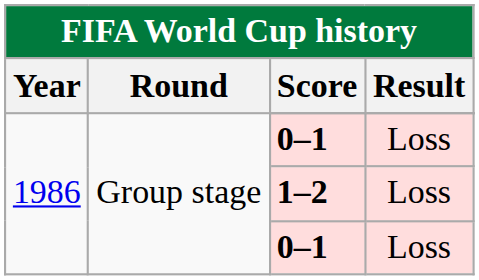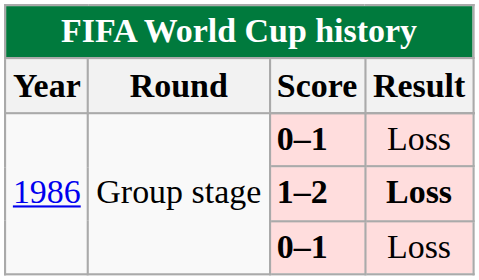(419, 192) normal -> (419, 192) bold
